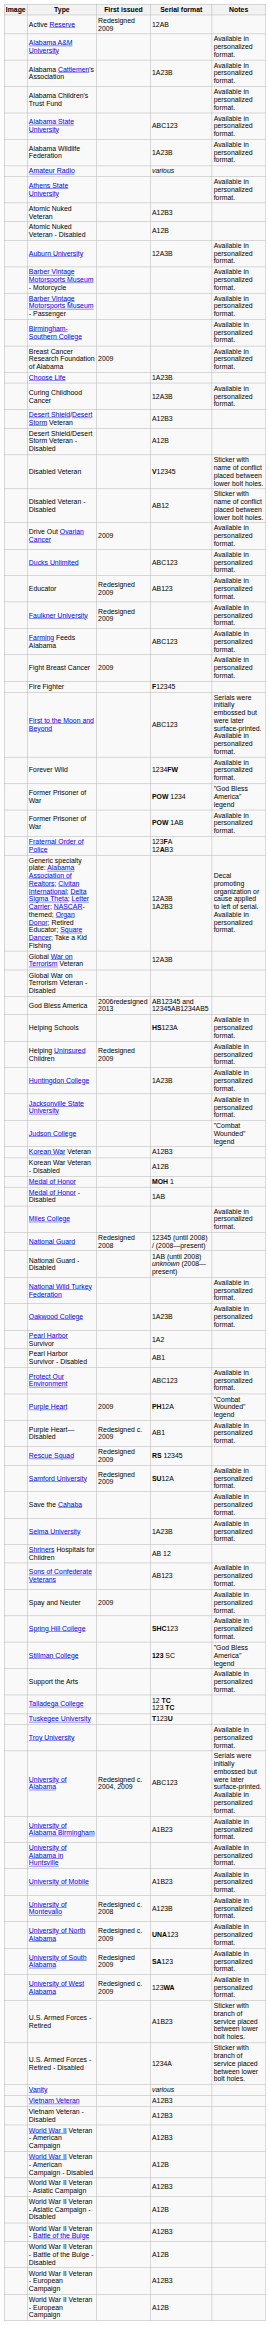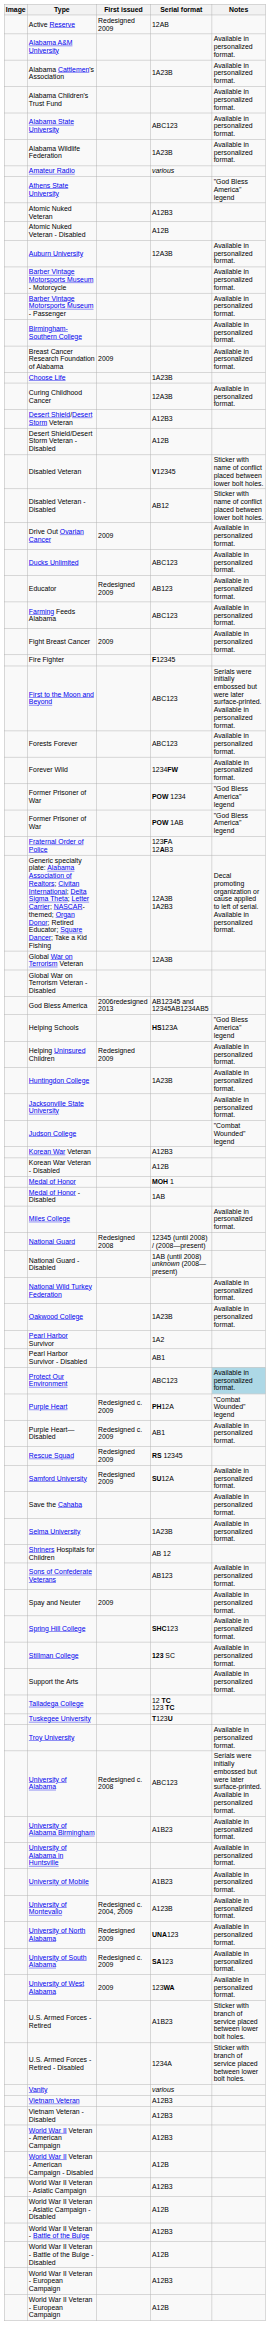(233, 190) Available in personalized format. -> (231, 190) "God Bless America" legend
- row: (58, 615)
+ row: (53, 744)
(233, 823) Available in personalized format. -> (231, 823) "God Bless America" legend
(233, 1028) Available in personalized format. -> (231, 1028) "God Bless America" legend
(233, 1380) no background -> (233, 1380) lightblue background
(106, 1407) 2009 -> (120, 1407) Redesigned c. 2009
(231, 1655) "God Bless America" legend -> (233, 1655) Available in personalized format.
(120, 1783) Redesigned c. 2004, 2009 -> (120, 1783) Redesigned c. 2008
(120, 1908) Redesigned c. 2008 -> (120, 1908) Redesigned c. 2004, 2009
(120, 1935) Redesigned c. 2009 -> (116, 1935) Redesigned 2009
(116, 1961) Redesigned 2009 -> (120, 1961) Redesigned c. 2009
(120, 1987) Redesigned c. 2009 -> (106, 1987) 2009
